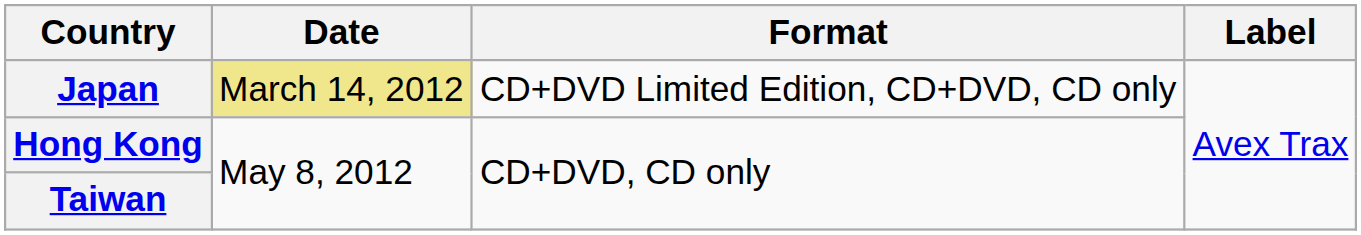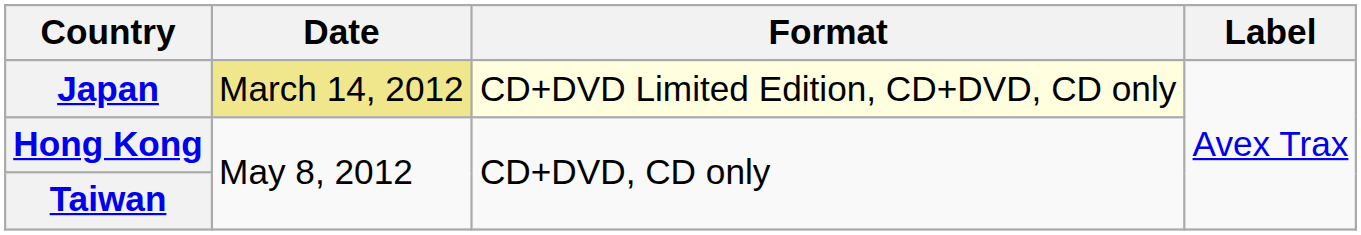(828, 88) no background -> (828, 88) lightyellow background
